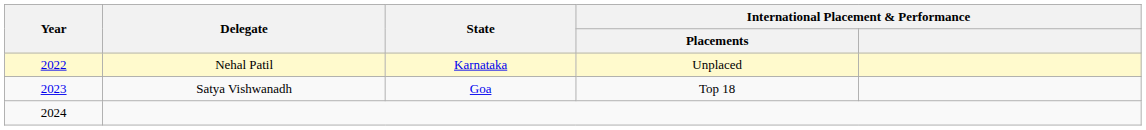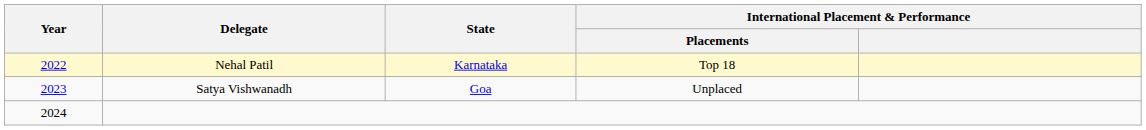(717, 65) Unplaced -> (717, 65) Top 18
(717, 89) Top 18 -> (717, 89) Unplaced
